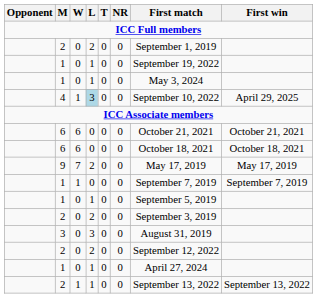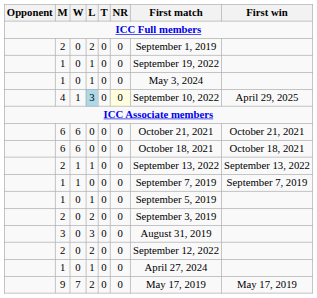(120, 98) no background -> (120, 98) lightyellow background
rows swapped: (63, 166) <-> (63, 285)
